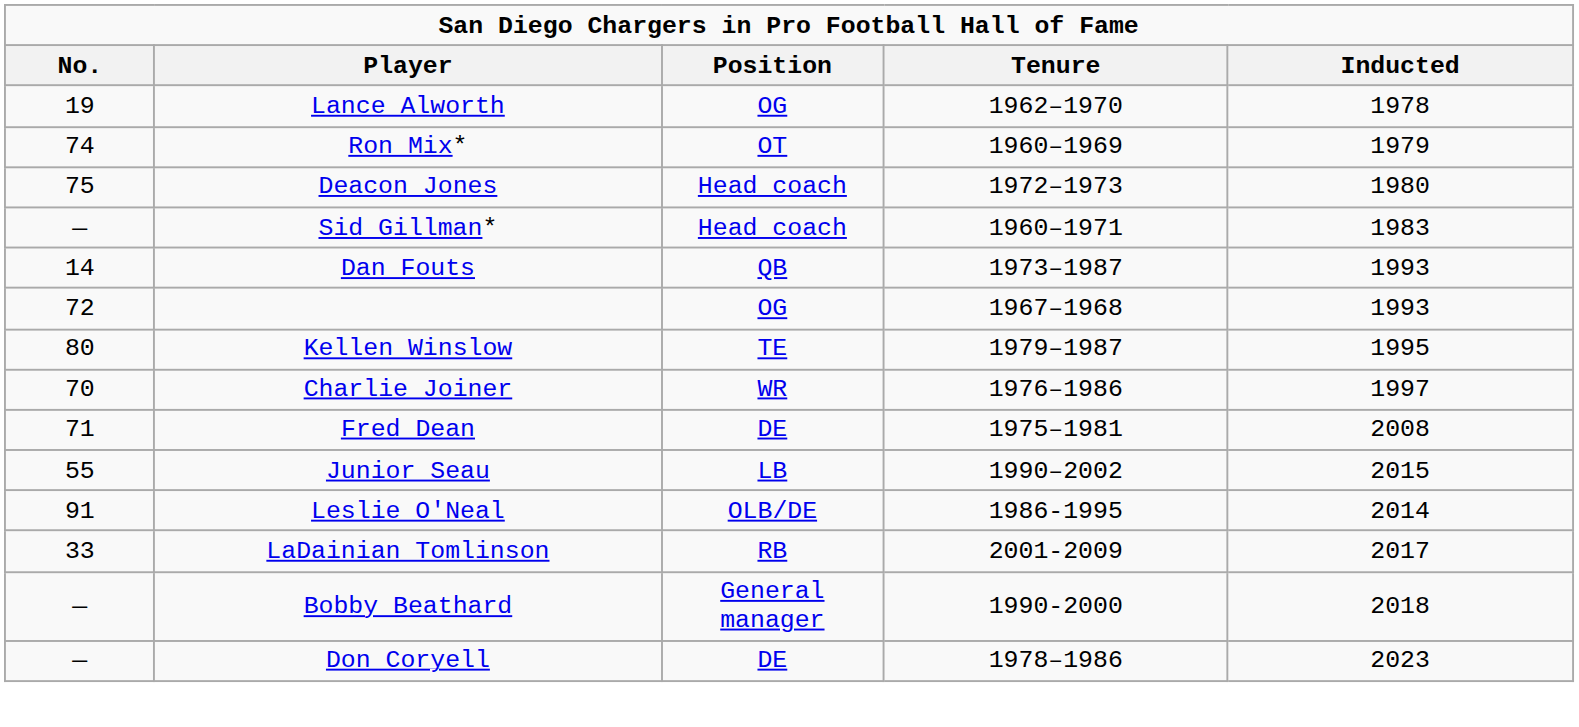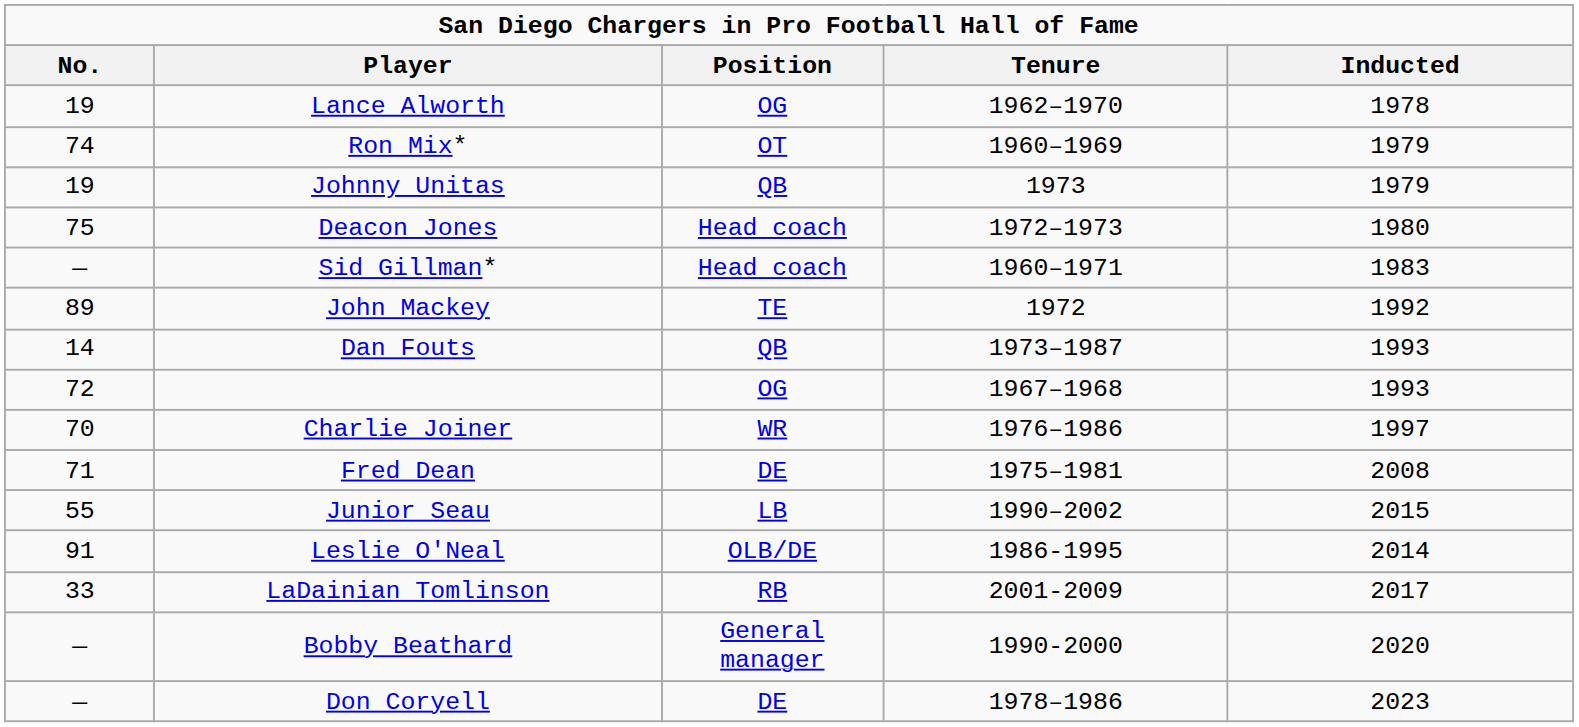+ row: (408, 187)
+ row: (408, 308)
- row: (408, 349)
(1400, 606) 2018 -> (1400, 647) 2020
